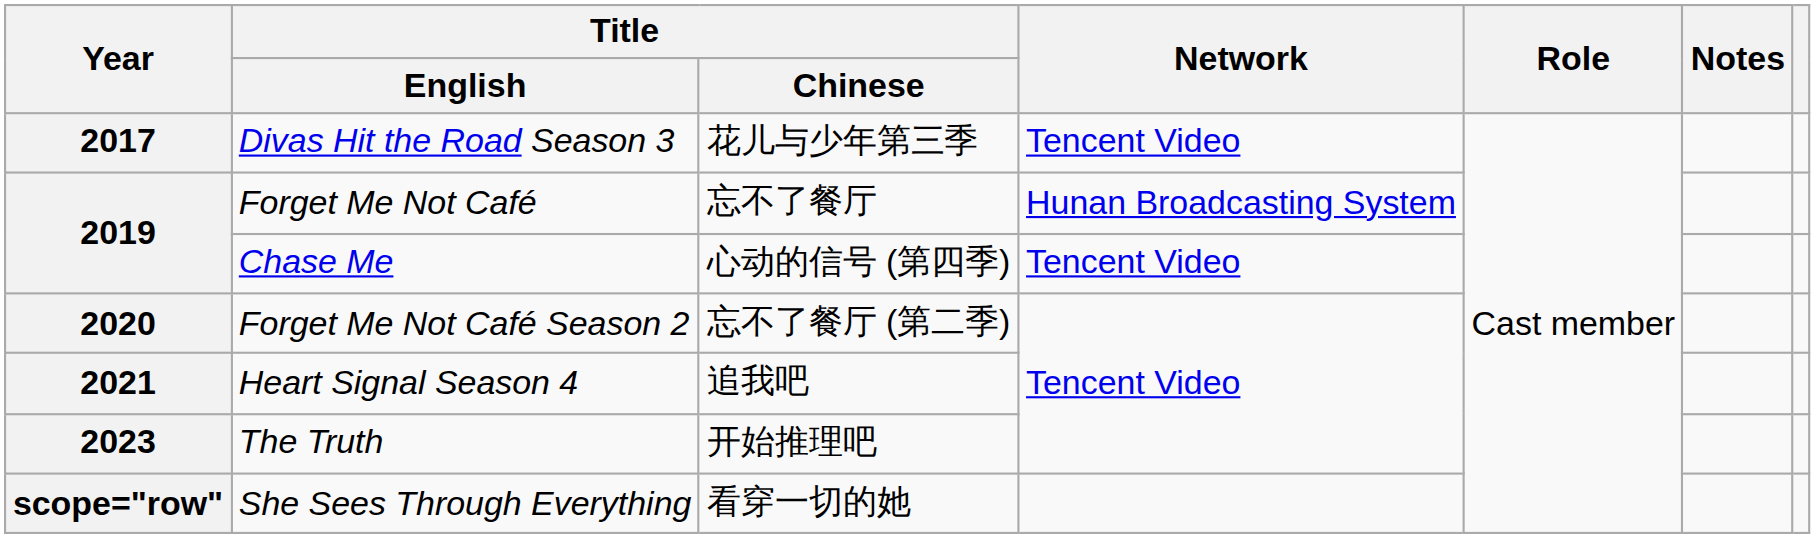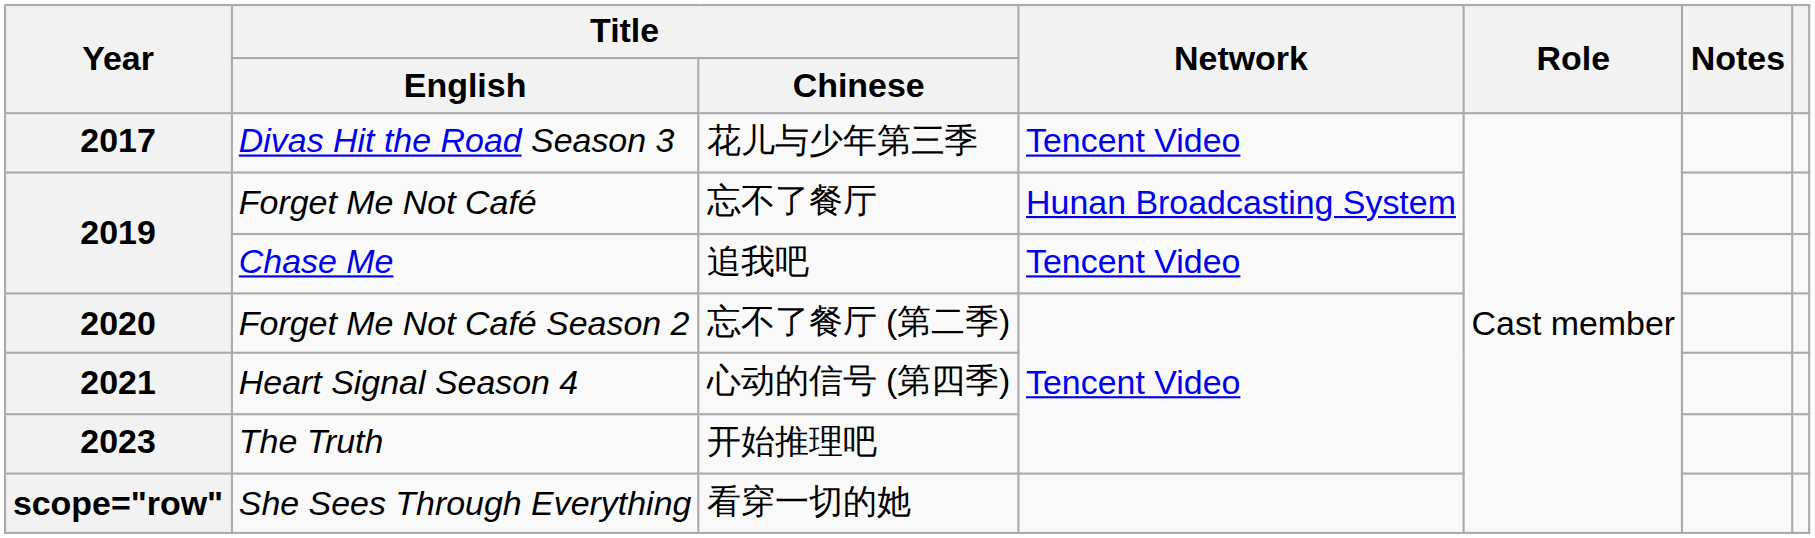(859, 261) 心动的信号 (第四季) -> (758, 261) 追我吧
(758, 381) 追我吧 -> (859, 381) 心动的信号 (第四季)
